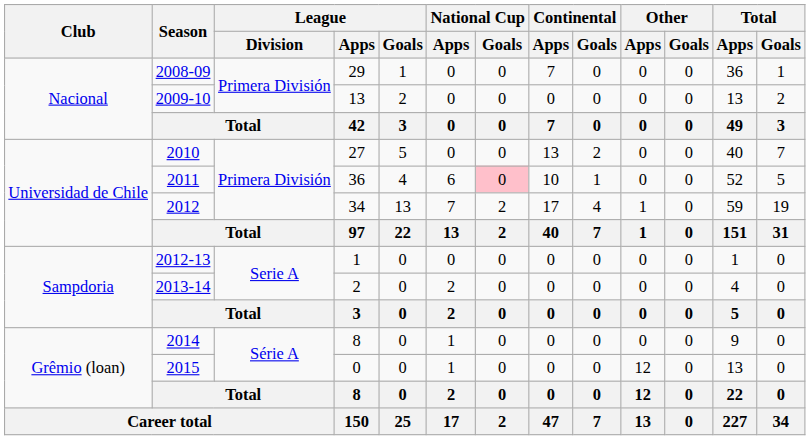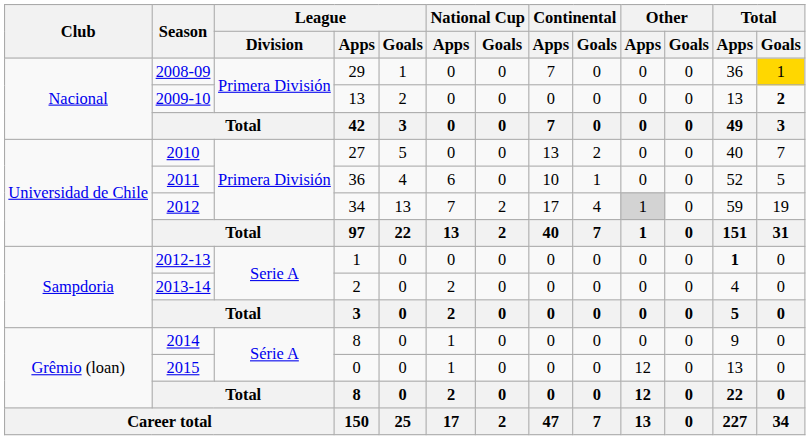(781, 72) no background -> (781, 72) gold background
(781, 98) normal -> (781, 98) bold
(502, 179) pink background -> (502, 179) no background
(643, 206) no background -> (643, 206) lightgrey background
(735, 260) normal -> (735, 260) bold
